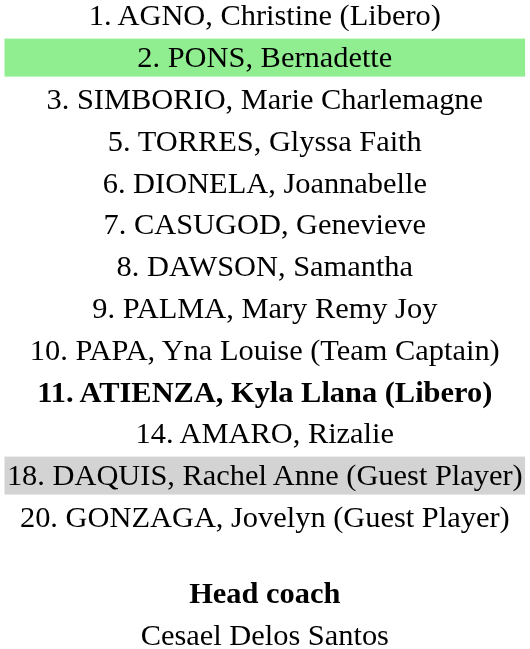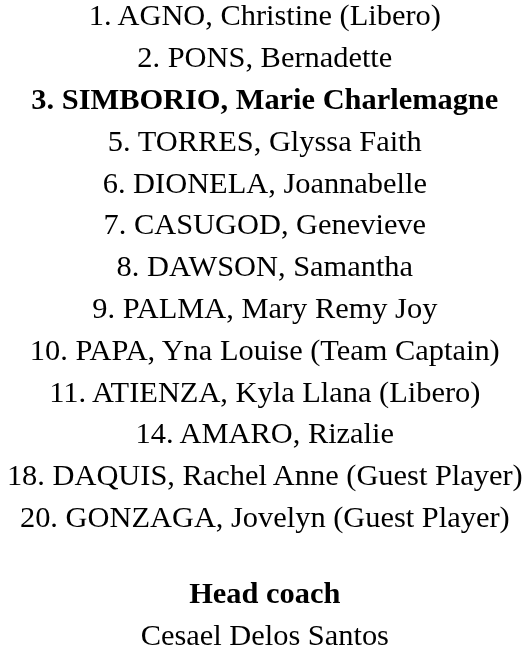(265, 57) lightgreen background -> (265, 57) no background
(265, 98) normal -> (265, 98) bold
(265, 391) bold -> (265, 391) normal
(265, 475) lightgrey background -> (265, 475) no background
